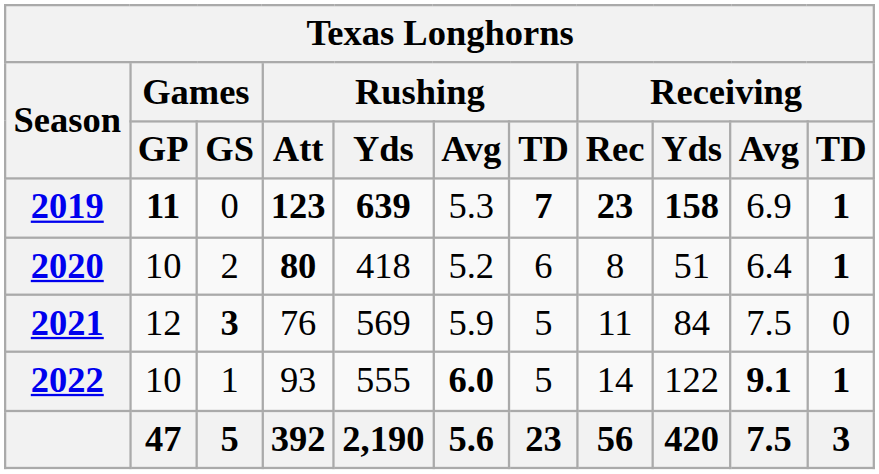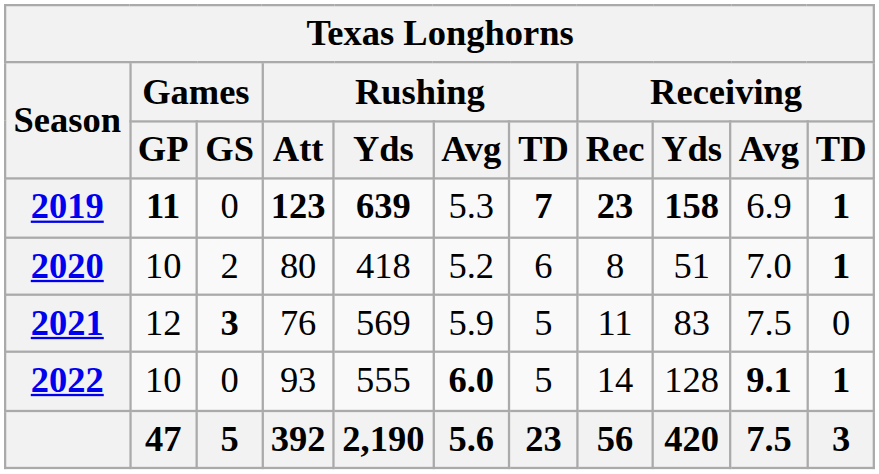(298, 264) bold -> (298, 264) normal
(769, 264) 6.4 -> (769, 264) 7.0
(692, 322) 84 -> (692, 322) 83
(230, 380) 1 -> (230, 380) 0
(692, 380) 122 -> (692, 380) 128
